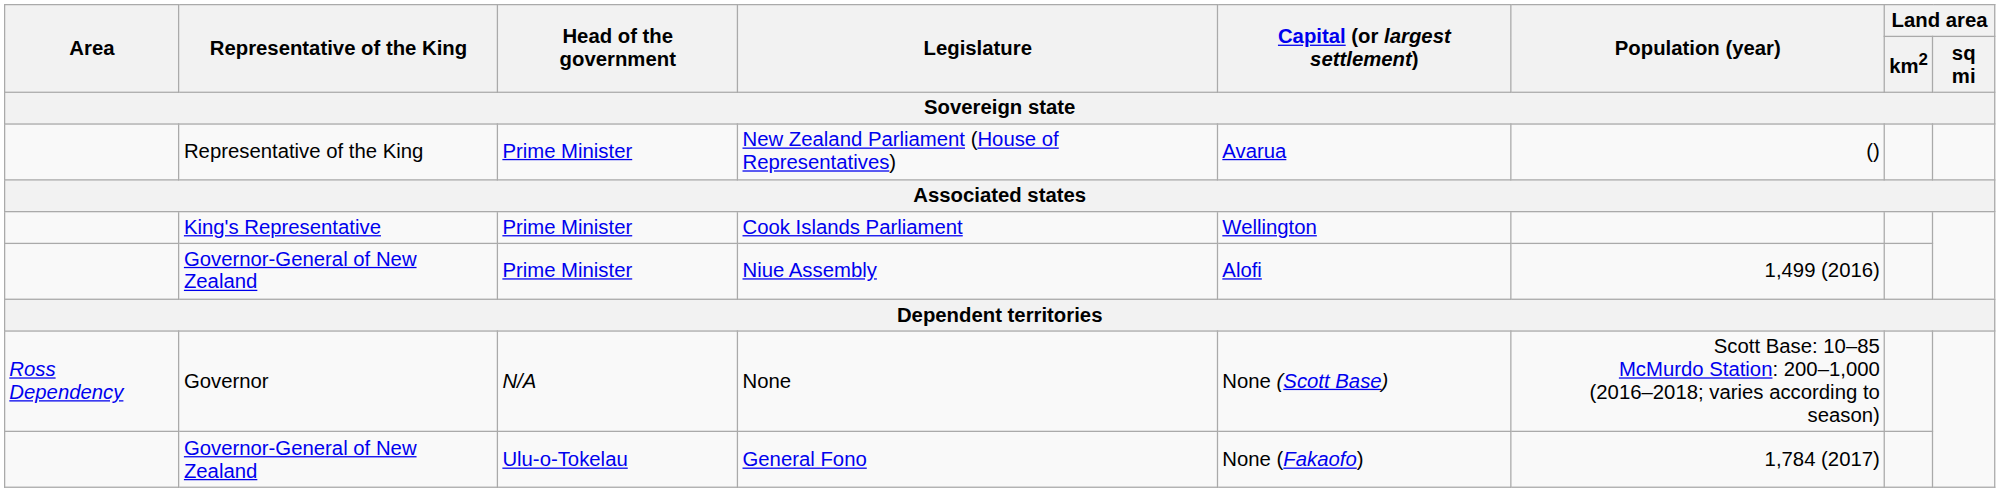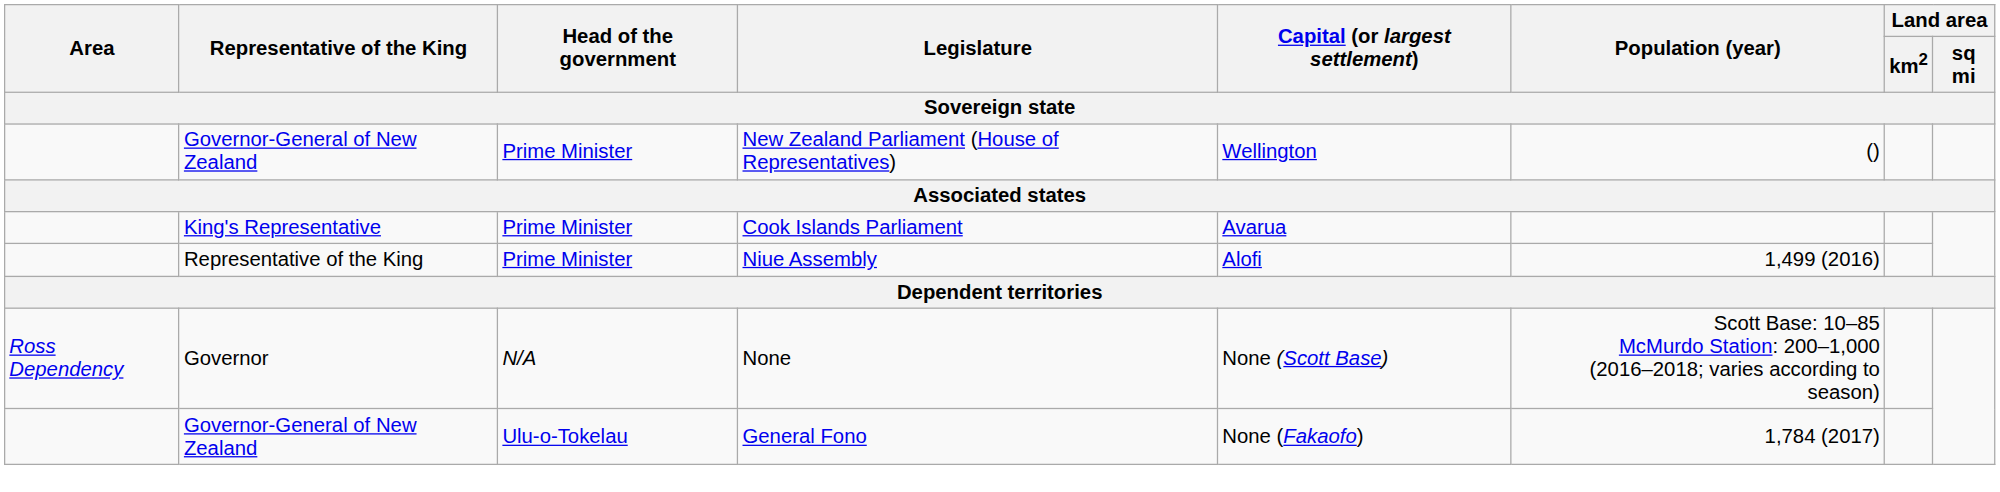(304, 151) Representative of the King -> (300, 151) Governor-General of New Zealand
(1254, 151) Avarua -> (1270, 151) Wellington
(1270, 227) Wellington -> (1254, 227) Avarua
(300, 271) Governor-General of New Zealand -> (304, 259) Representative of the King
